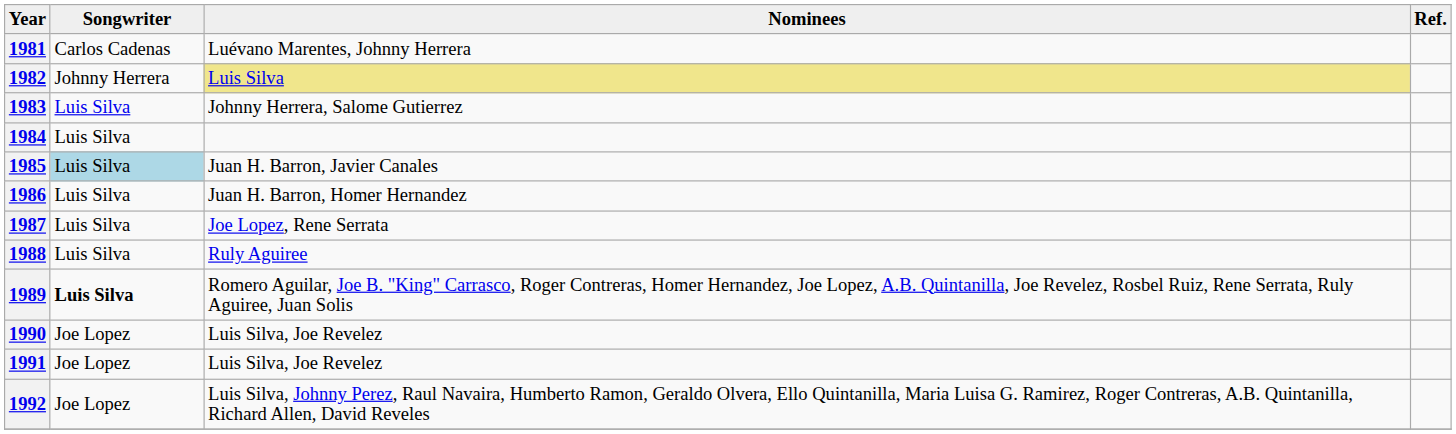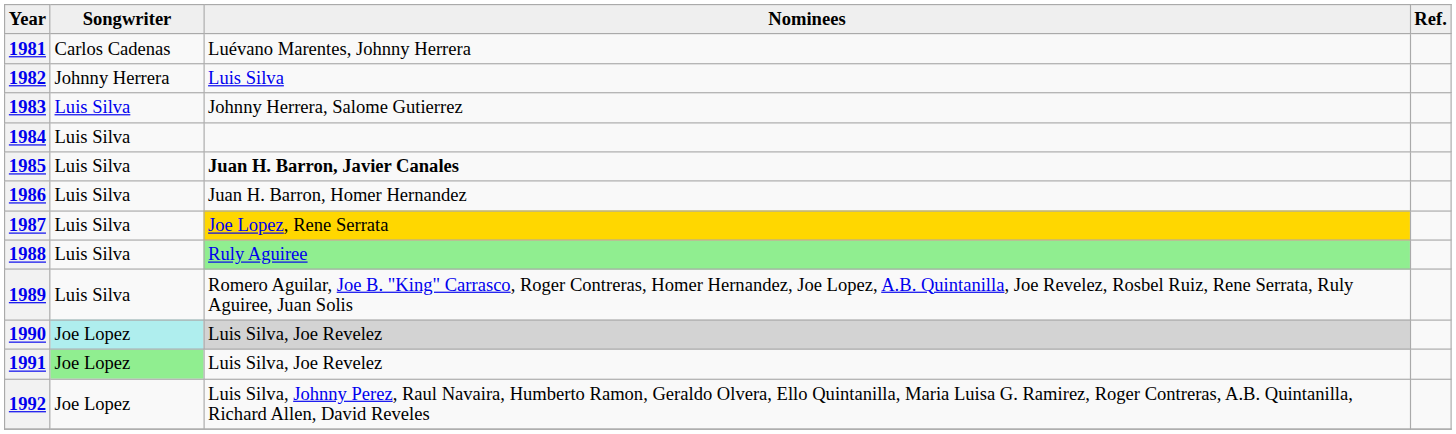(246, 78) khaki background -> (246, 78) no background
(92, 166) lightblue background -> (92, 166) no background
(323, 166) normal -> (334, 166) bold
(298, 225) no background -> (298, 225) gold background
(258, 254) no background -> (258, 254) lightgreen background
(94, 294) bold -> (92, 294) normal
(92, 334) no background -> (92, 334) paleturquoise background
(295, 334) no background -> (295, 334) lightgrey background
(92, 363) no background -> (92, 363) lightgreen background
